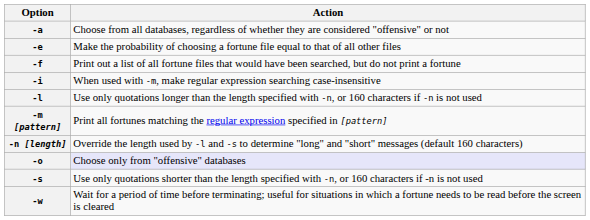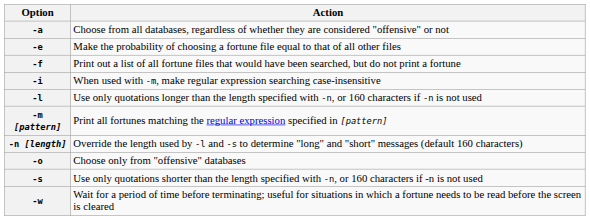(160, 161) lavender background -> (160, 161) no background
